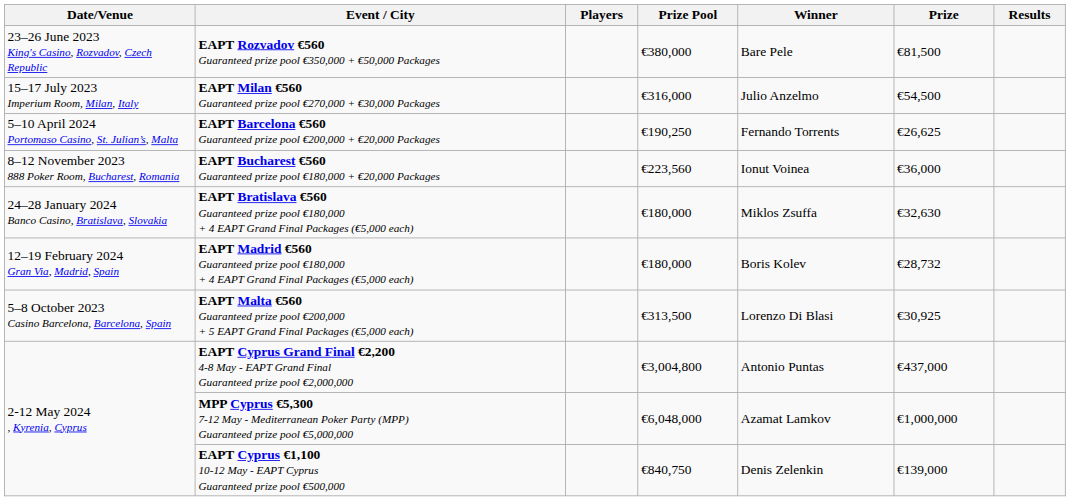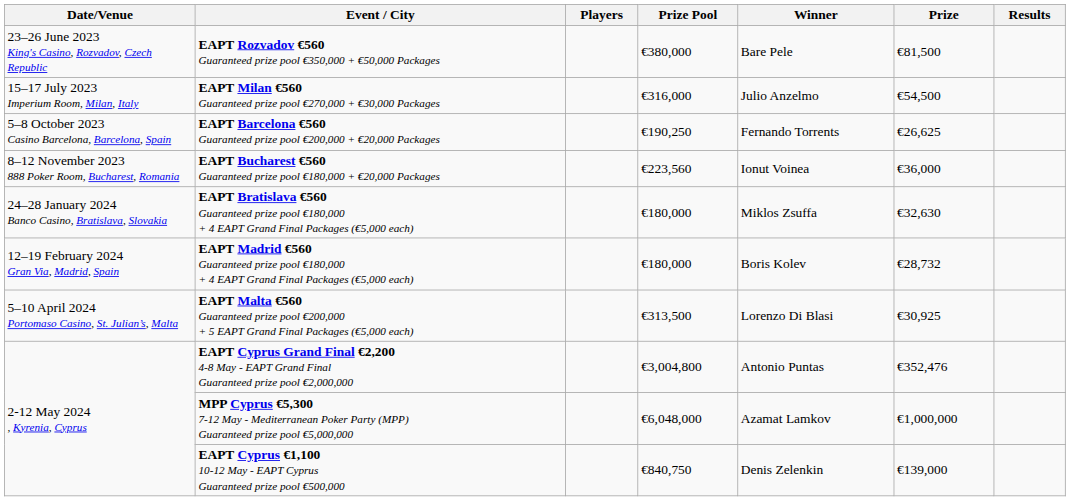(93, 132) 5–10 April 2024 Portomaso Casino, St. Julian’s, Malta -> (89, 132) 5–8 October 2023 Casino Barcelona, Barcelona, Spain
(89, 315) 5–8 October 2023 Casino Barcelona, Barcelona, Spain -> (93, 315) 5–10 April 2024 Portomaso Casino, St. Julian’s, Malta
(922, 367) €437,000 -> (922, 367) €352,476
